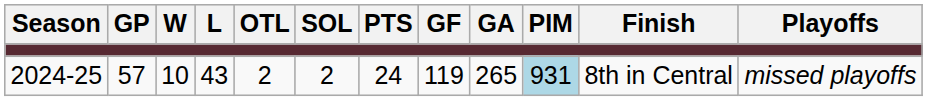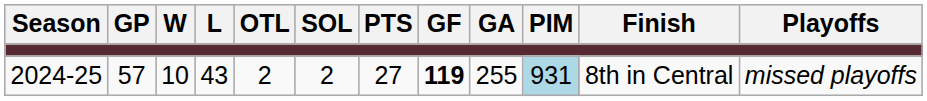(388, 75) 24 -> (388, 75) 27
(444, 75) normal -> (444, 75) bold
(496, 75) 265 -> (497, 75) 255
